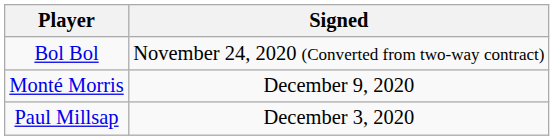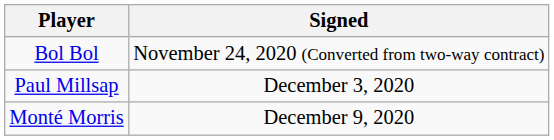rows swapped: (67, 118) <-> (67, 85)
